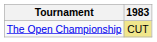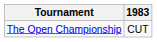(138, 29) khaki background -> (138, 29) no background
